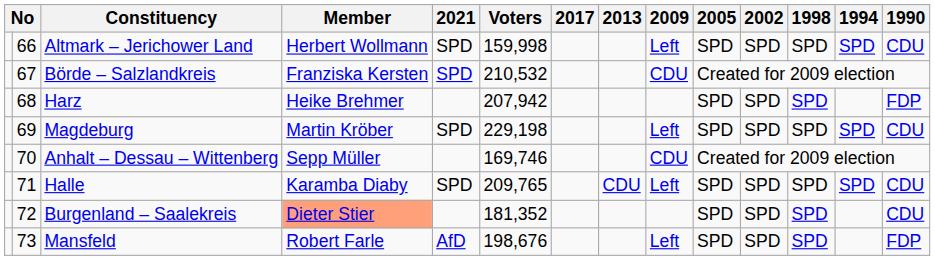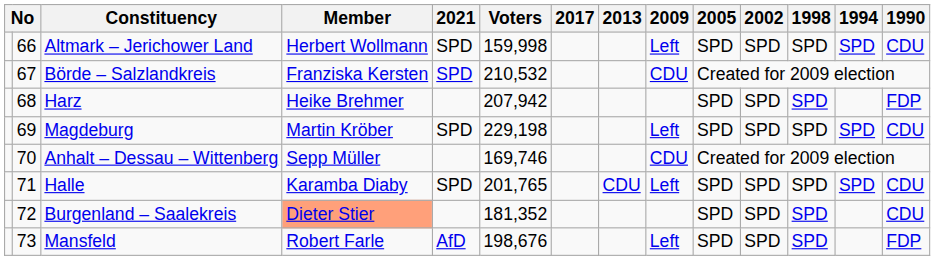(515, 185) 209,765 -> (515, 185) 201,765
